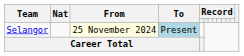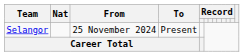(114, 30) lightyellow background -> (114, 30) no background
(179, 30) lightblue background -> (179, 30) no background
